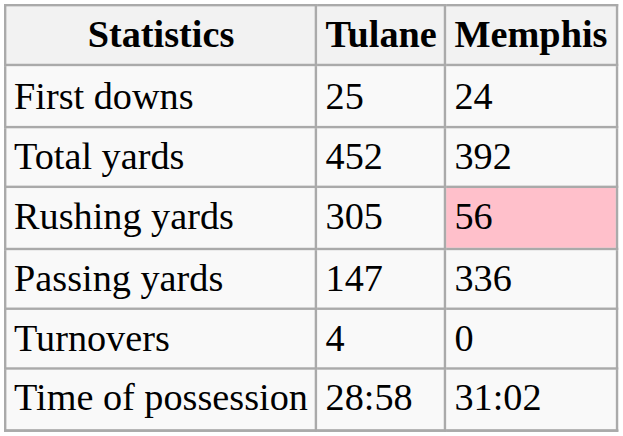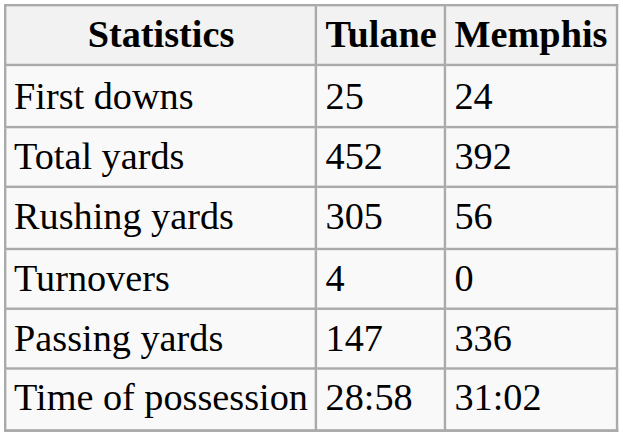(474, 216) pink background -> (474, 216) no background
rows swapped: (119, 277) <-> (92, 338)
